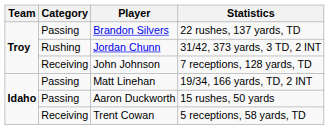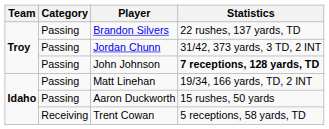(61, 47) Rushing -> (60, 47) Passing
(65, 64) Receiving -> (60, 64) Passing
(246, 64) normal -> (250, 64) bold
